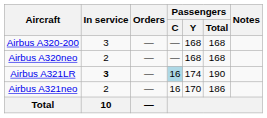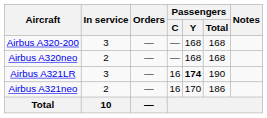(106, 74) bold -> (106, 74) normal
(175, 74) lightblue background -> (175, 74) no background
(193, 74) normal -> (193, 74) bold
